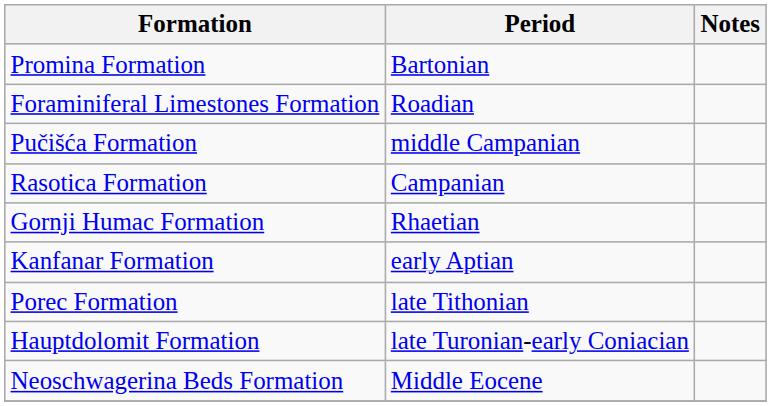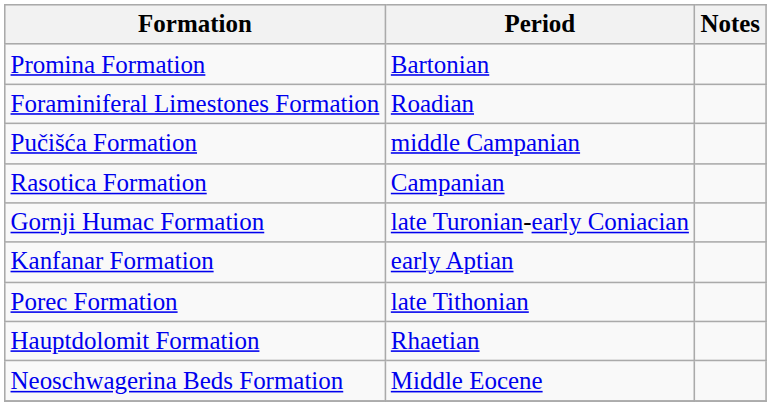(435, 222) Rhaetian -> (540, 222) late Turonian-early Coniacian
(540, 340) late Turonian-early Coniacian -> (435, 340) Rhaetian
